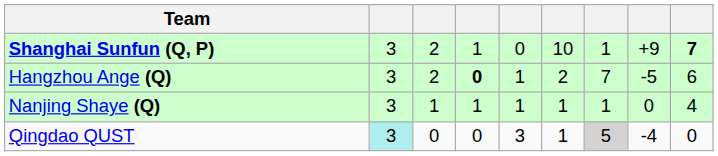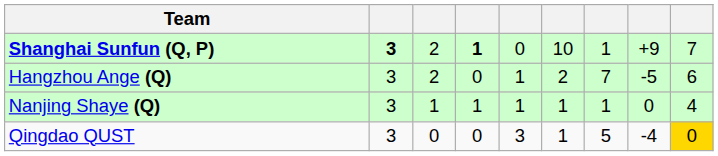(391, 48) normal -> (391, 48) bold
(477, 48) normal -> (477, 48) bold
(692, 48) bold -> (692, 48) normal
(477, 77) bold -> (477, 77) normal
(391, 135) paleturquoise background -> (391, 135) no background
(606, 135) lightgrey background -> (606, 135) no background
(692, 135) no background -> (692, 135) gold background
